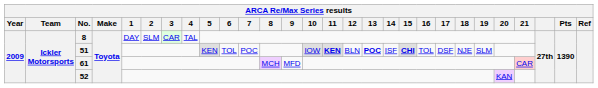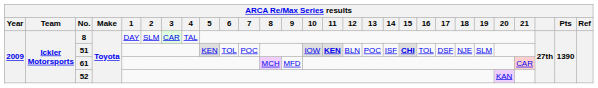(372, 50) bold -> (372, 50) normal
